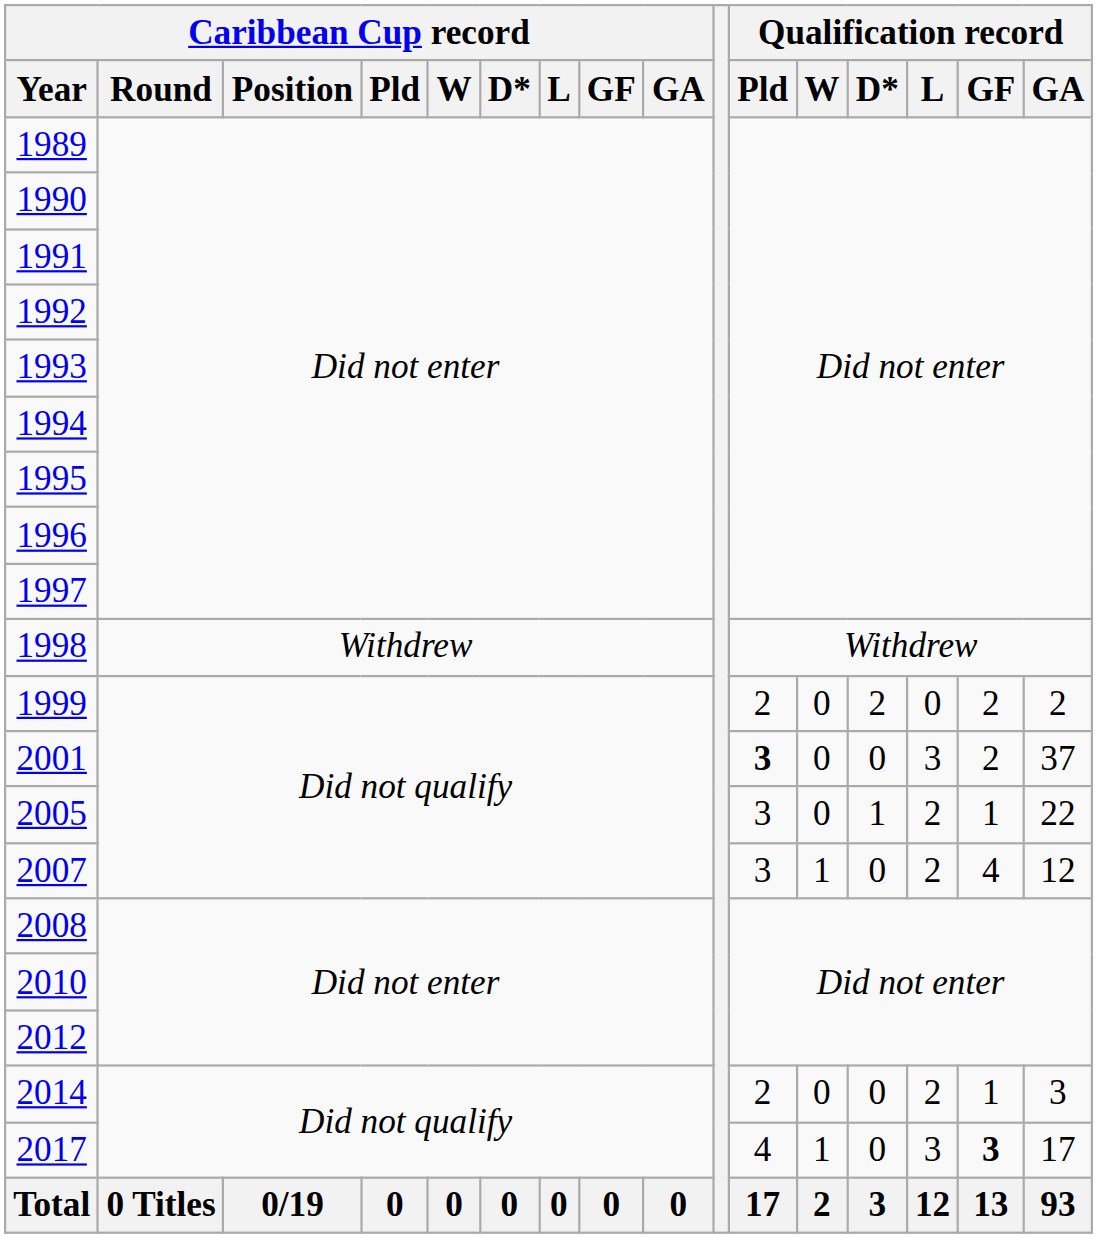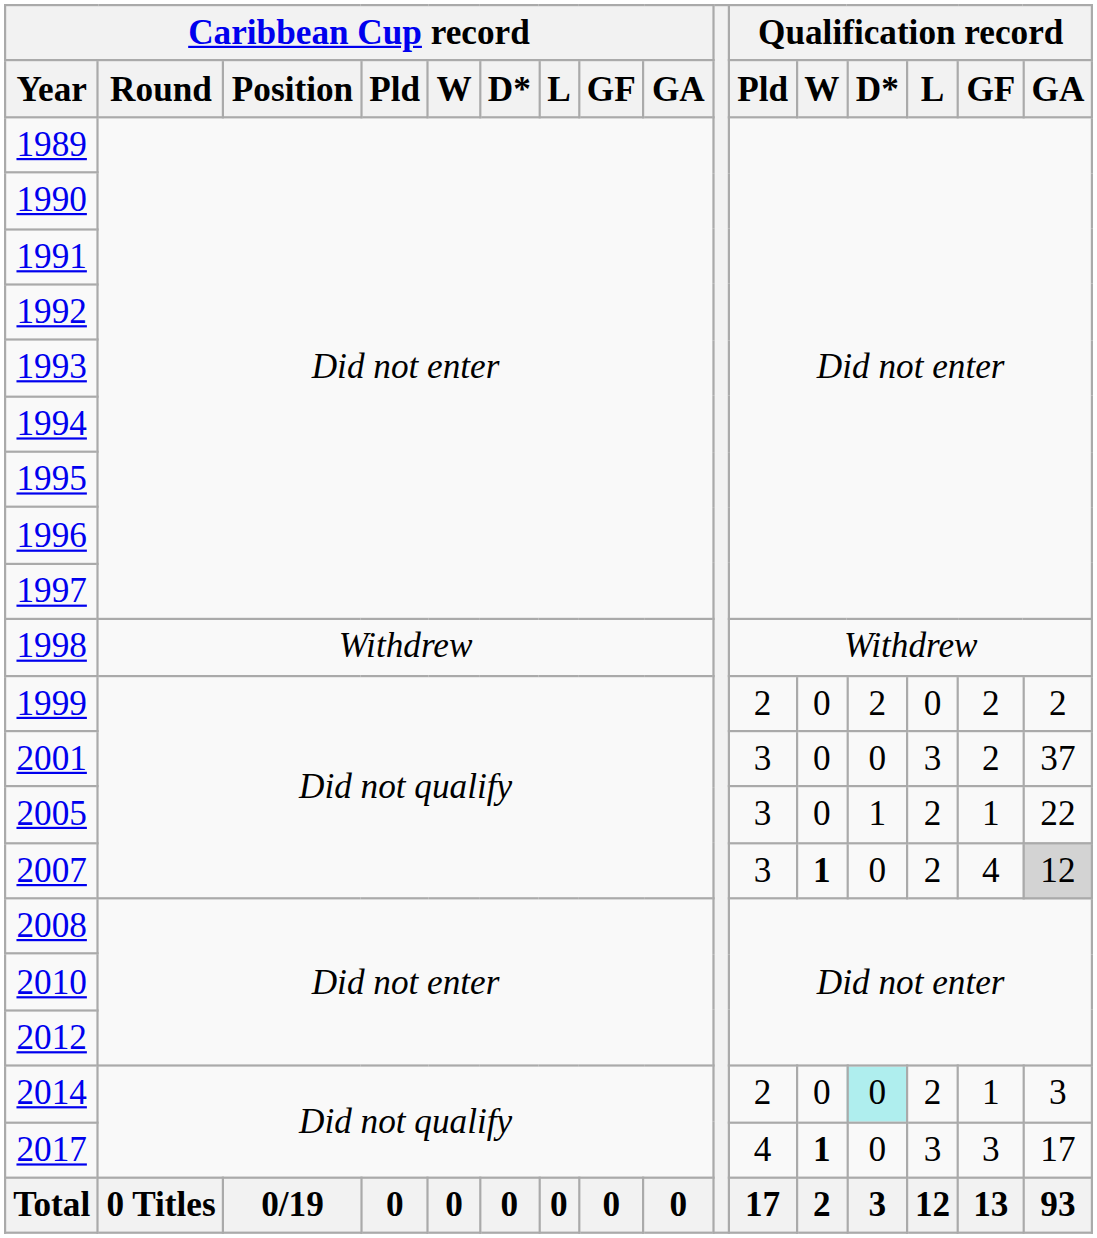(763, 758) bold -> (763, 758) normal
(822, 869) normal -> (822, 869) bold
(1058, 869) no background -> (1058, 869) lightgrey background
(877, 1093) no background -> (877, 1093) paleturquoise background
(822, 1148) normal -> (822, 1148) bold
(991, 1148) bold -> (991, 1148) normal
